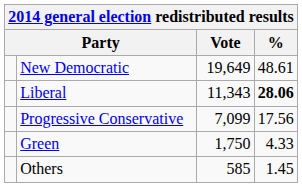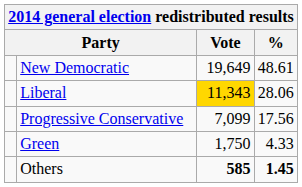(229, 93) no background -> (229, 93) gold background
(276, 93) bold -> (276, 93) normal
(238, 169) normal -> (238, 169) bold
(280, 169) normal -> (280, 169) bold
